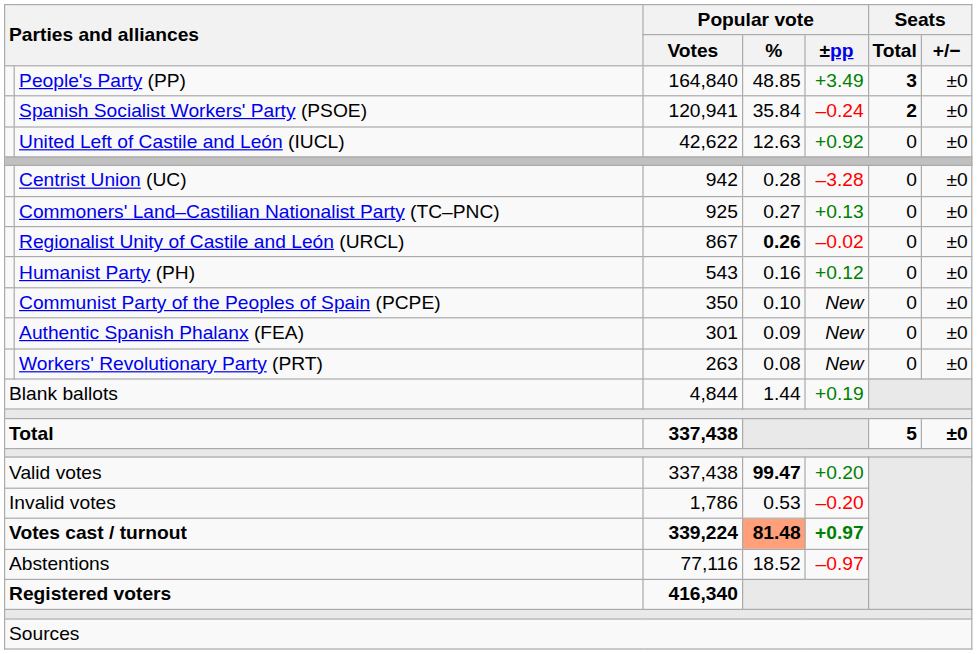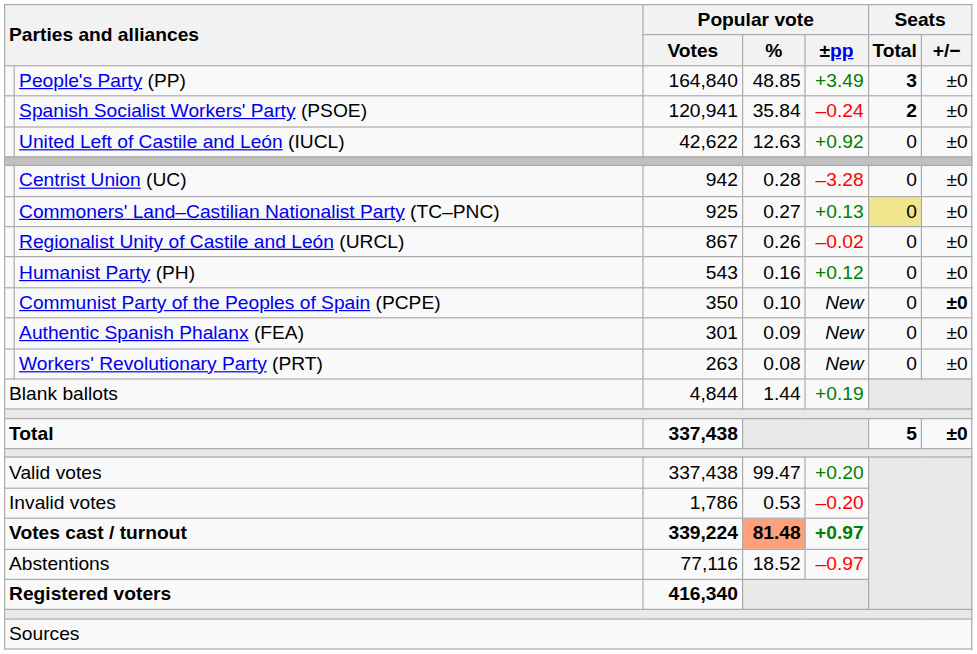(912, 211) no background -> (912, 211) khaki background
(782, 241) bold -> (782, 241) normal
(957, 302) normal -> (957, 302) bold
(777, 472) bold -> (777, 472) normal
